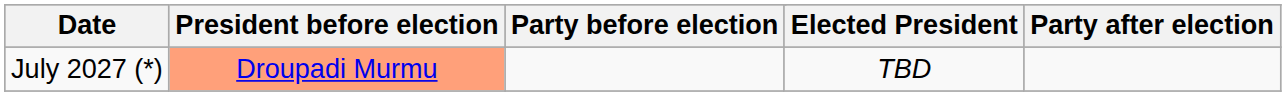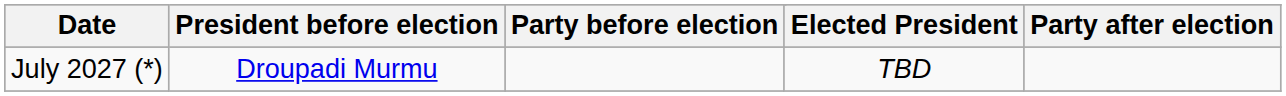(337, 68) lightsalmon background -> (337, 68) no background
